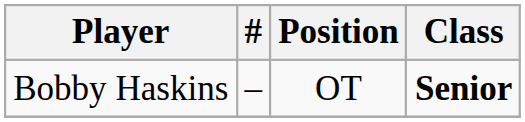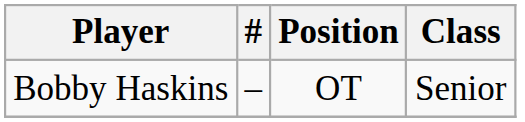(464, 87) bold -> (461, 87) normal
